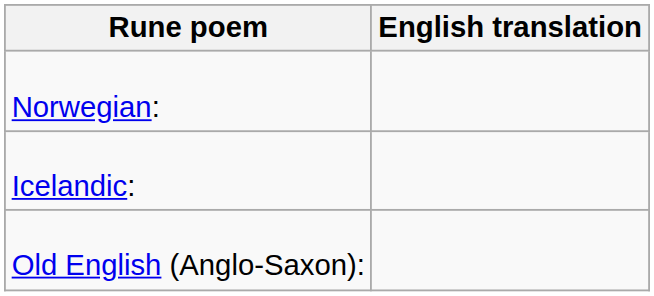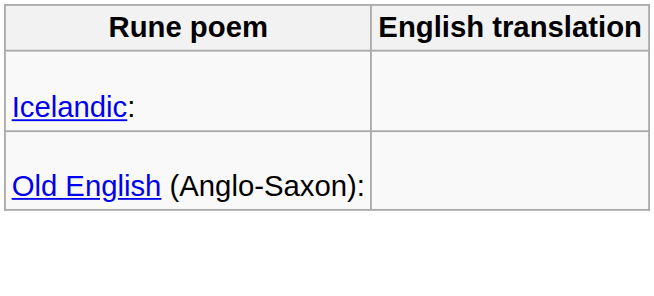- row: (86, 107)
